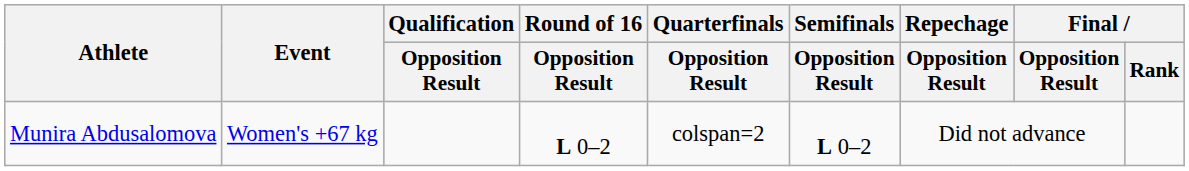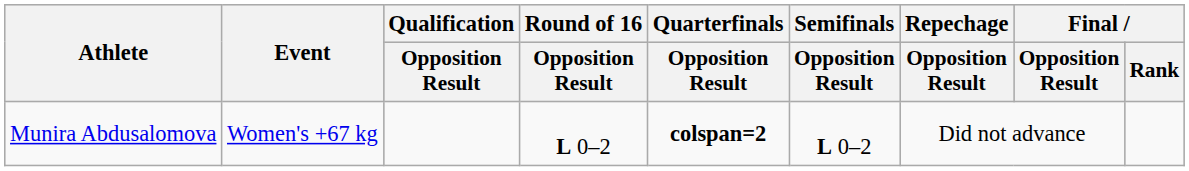(718, 133) normal -> (718, 133) bold
